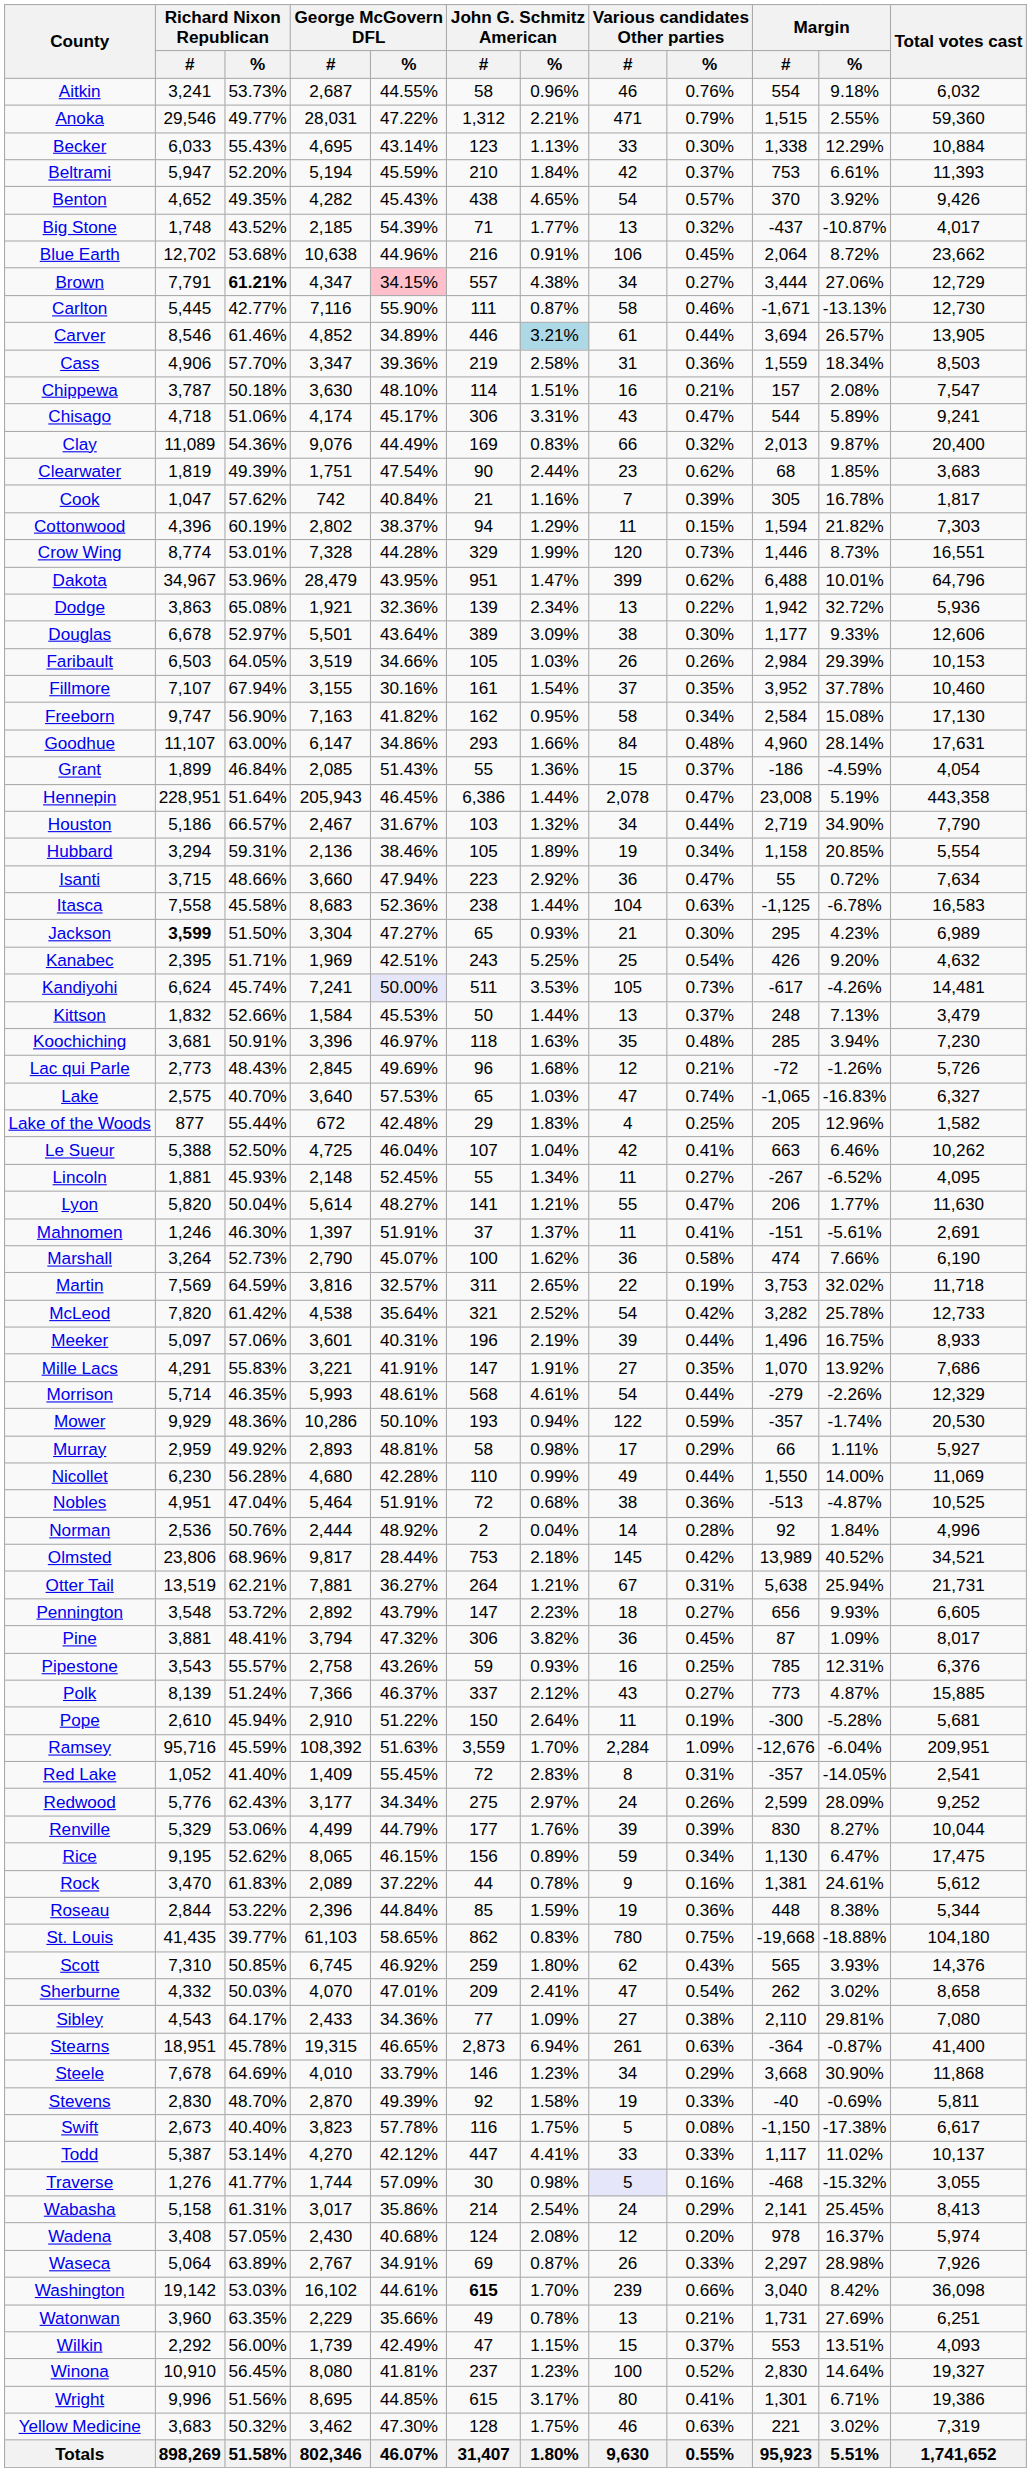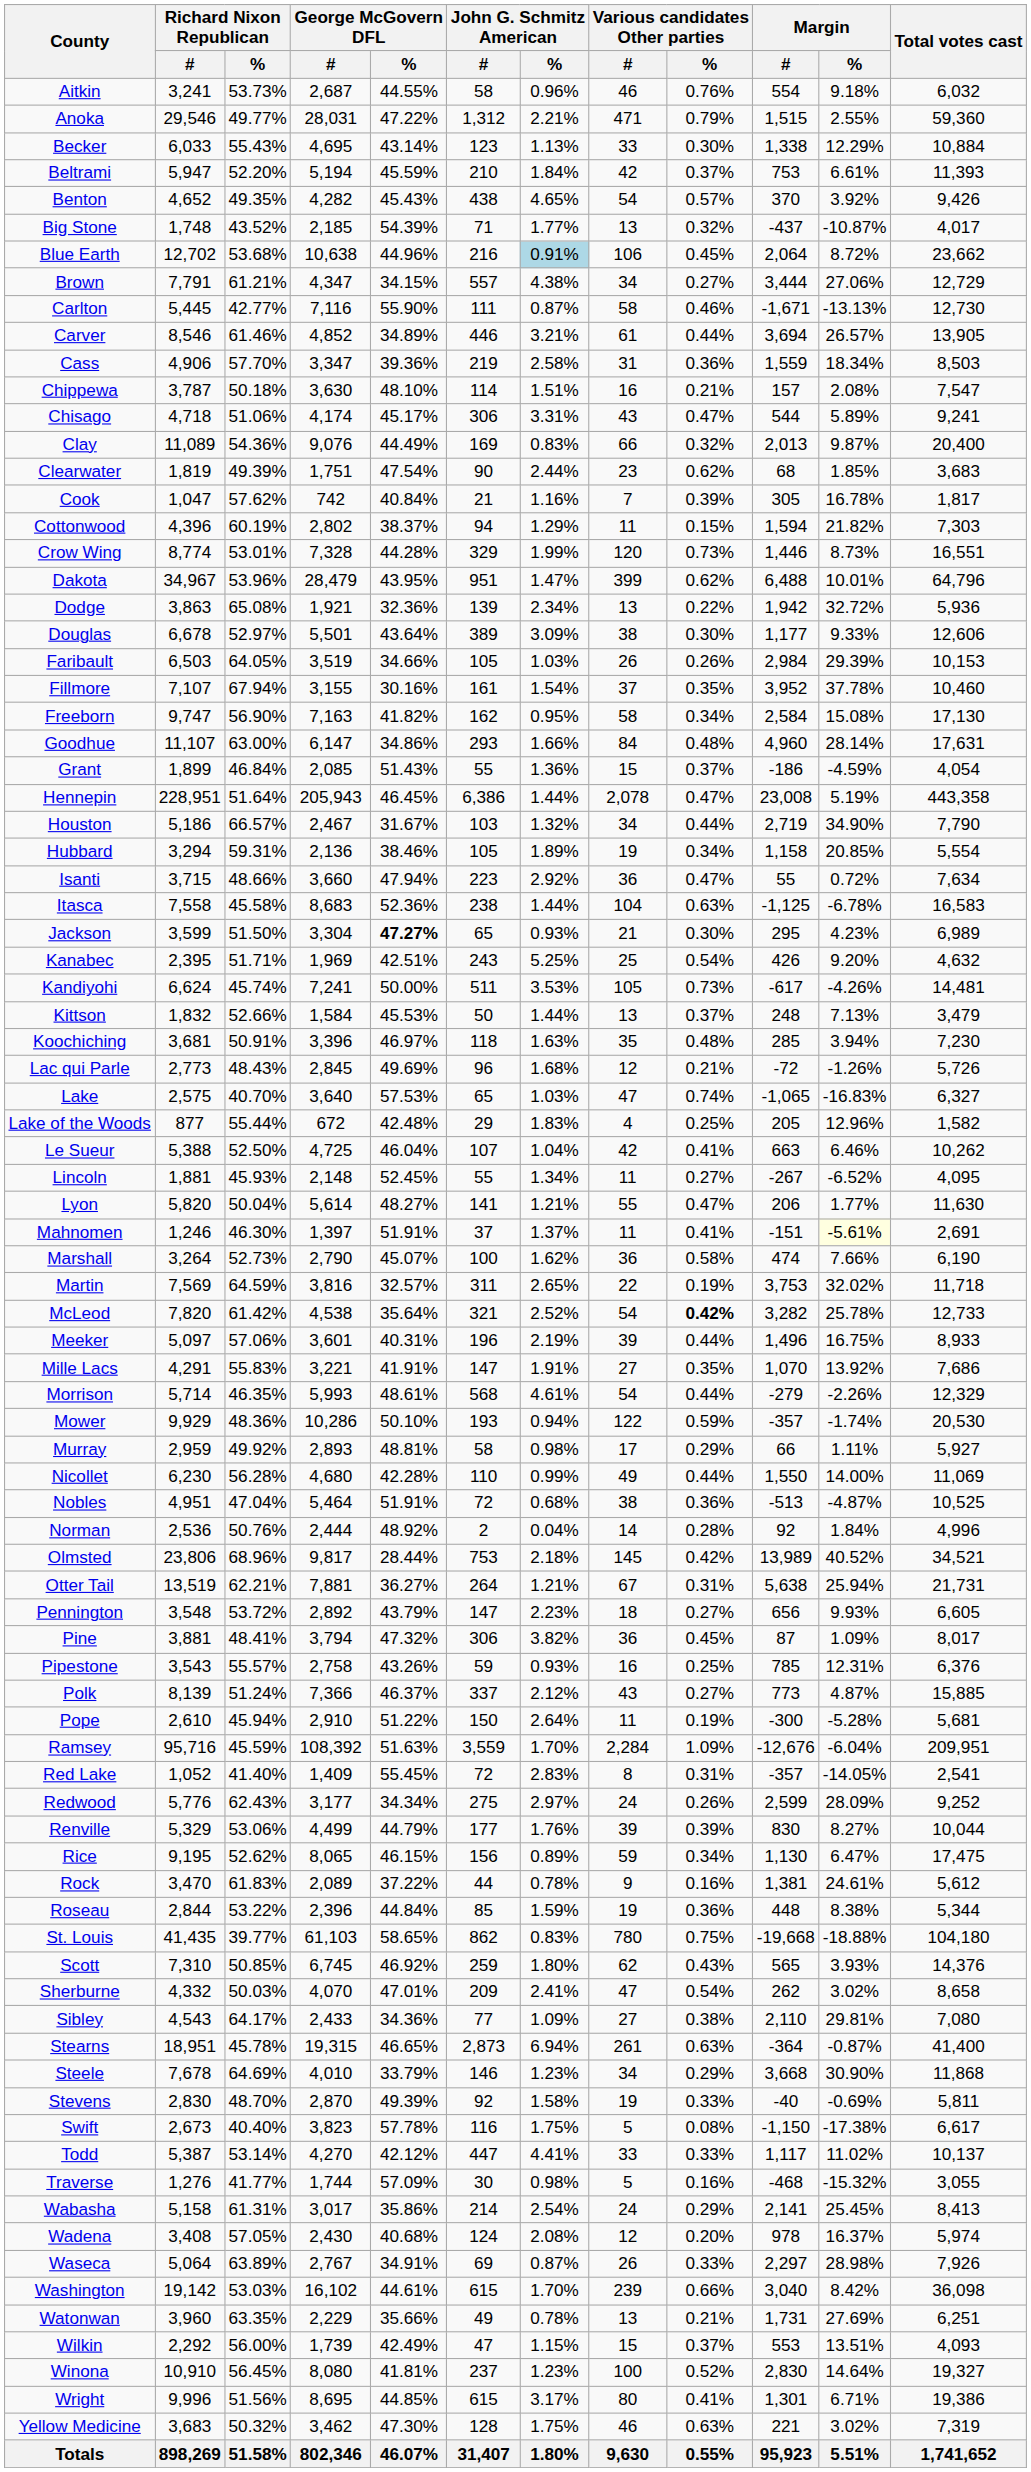(555, 254) no background -> (555, 254) lightblue background
(258, 281) bold -> (258, 281) normal
(409, 281) pink background -> (409, 281) no background
(555, 335) lightblue background -> (555, 335) no background
(190, 933) bold -> (190, 933) normal
(409, 933) normal -> (409, 933) bold
(409, 987) lavender background -> (409, 987) no background
(855, 1231) no background -> (855, 1231) lightyellow background
(710, 1313) normal -> (710, 1313) bold
(628, 2182) lavender background -> (628, 2182) no background
(484, 2290) bold -> (484, 2290) normal
